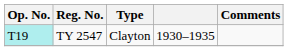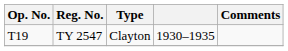(18, 35) paleturquoise background -> (18, 35) no background
